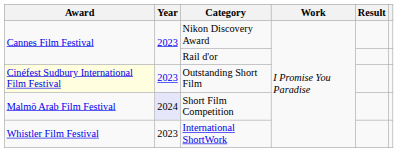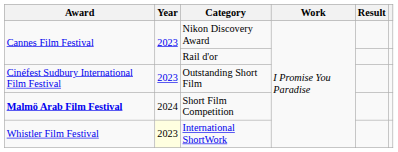(70, 78) lightyellow background -> (70, 78) no background
(61, 106) normal -> (65, 106) bold
(168, 106) lavender background -> (168, 106) no background
(168, 134) no background -> (168, 134) lightyellow background
